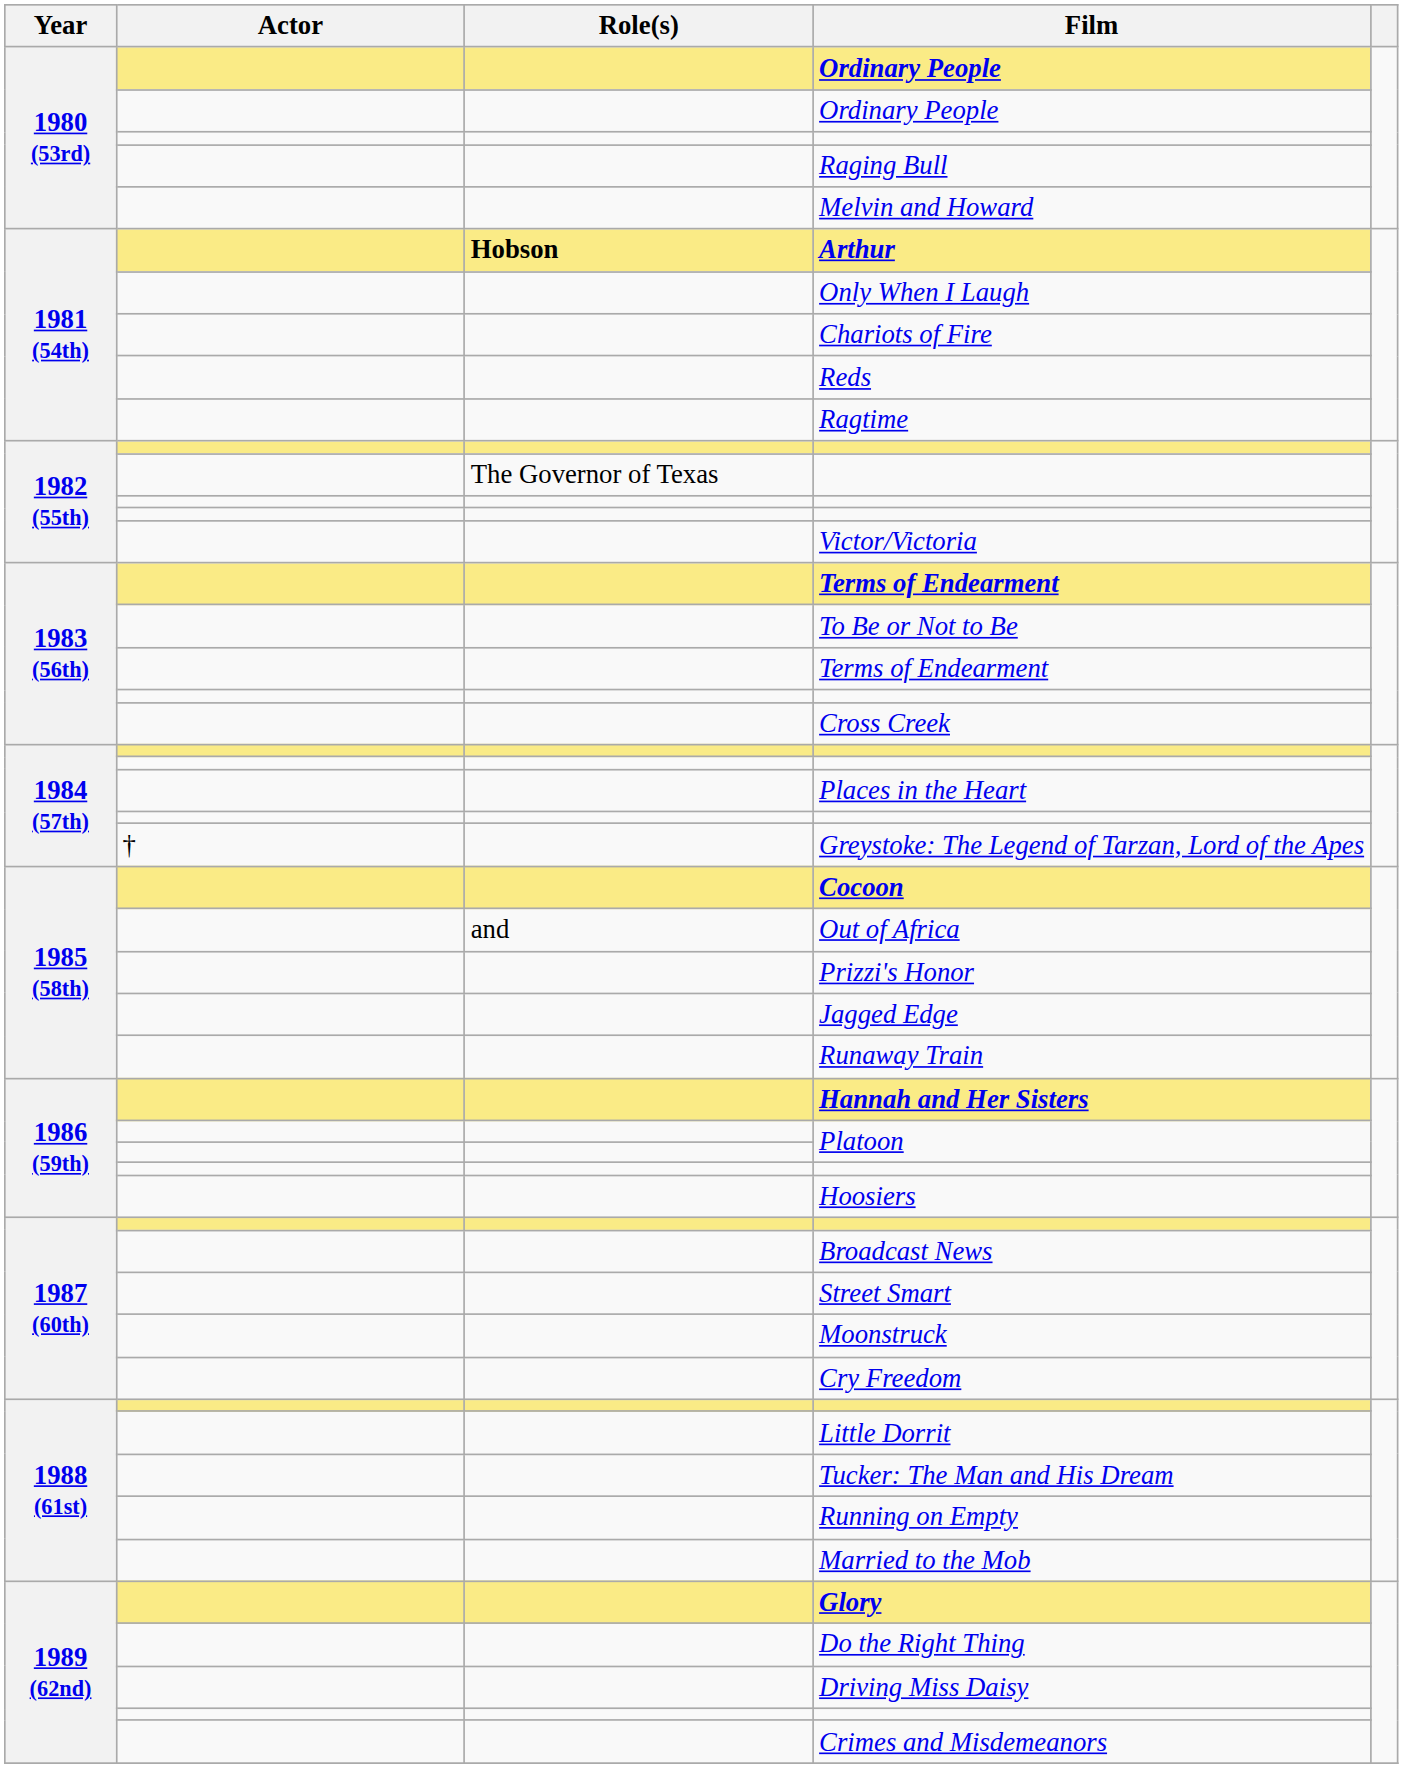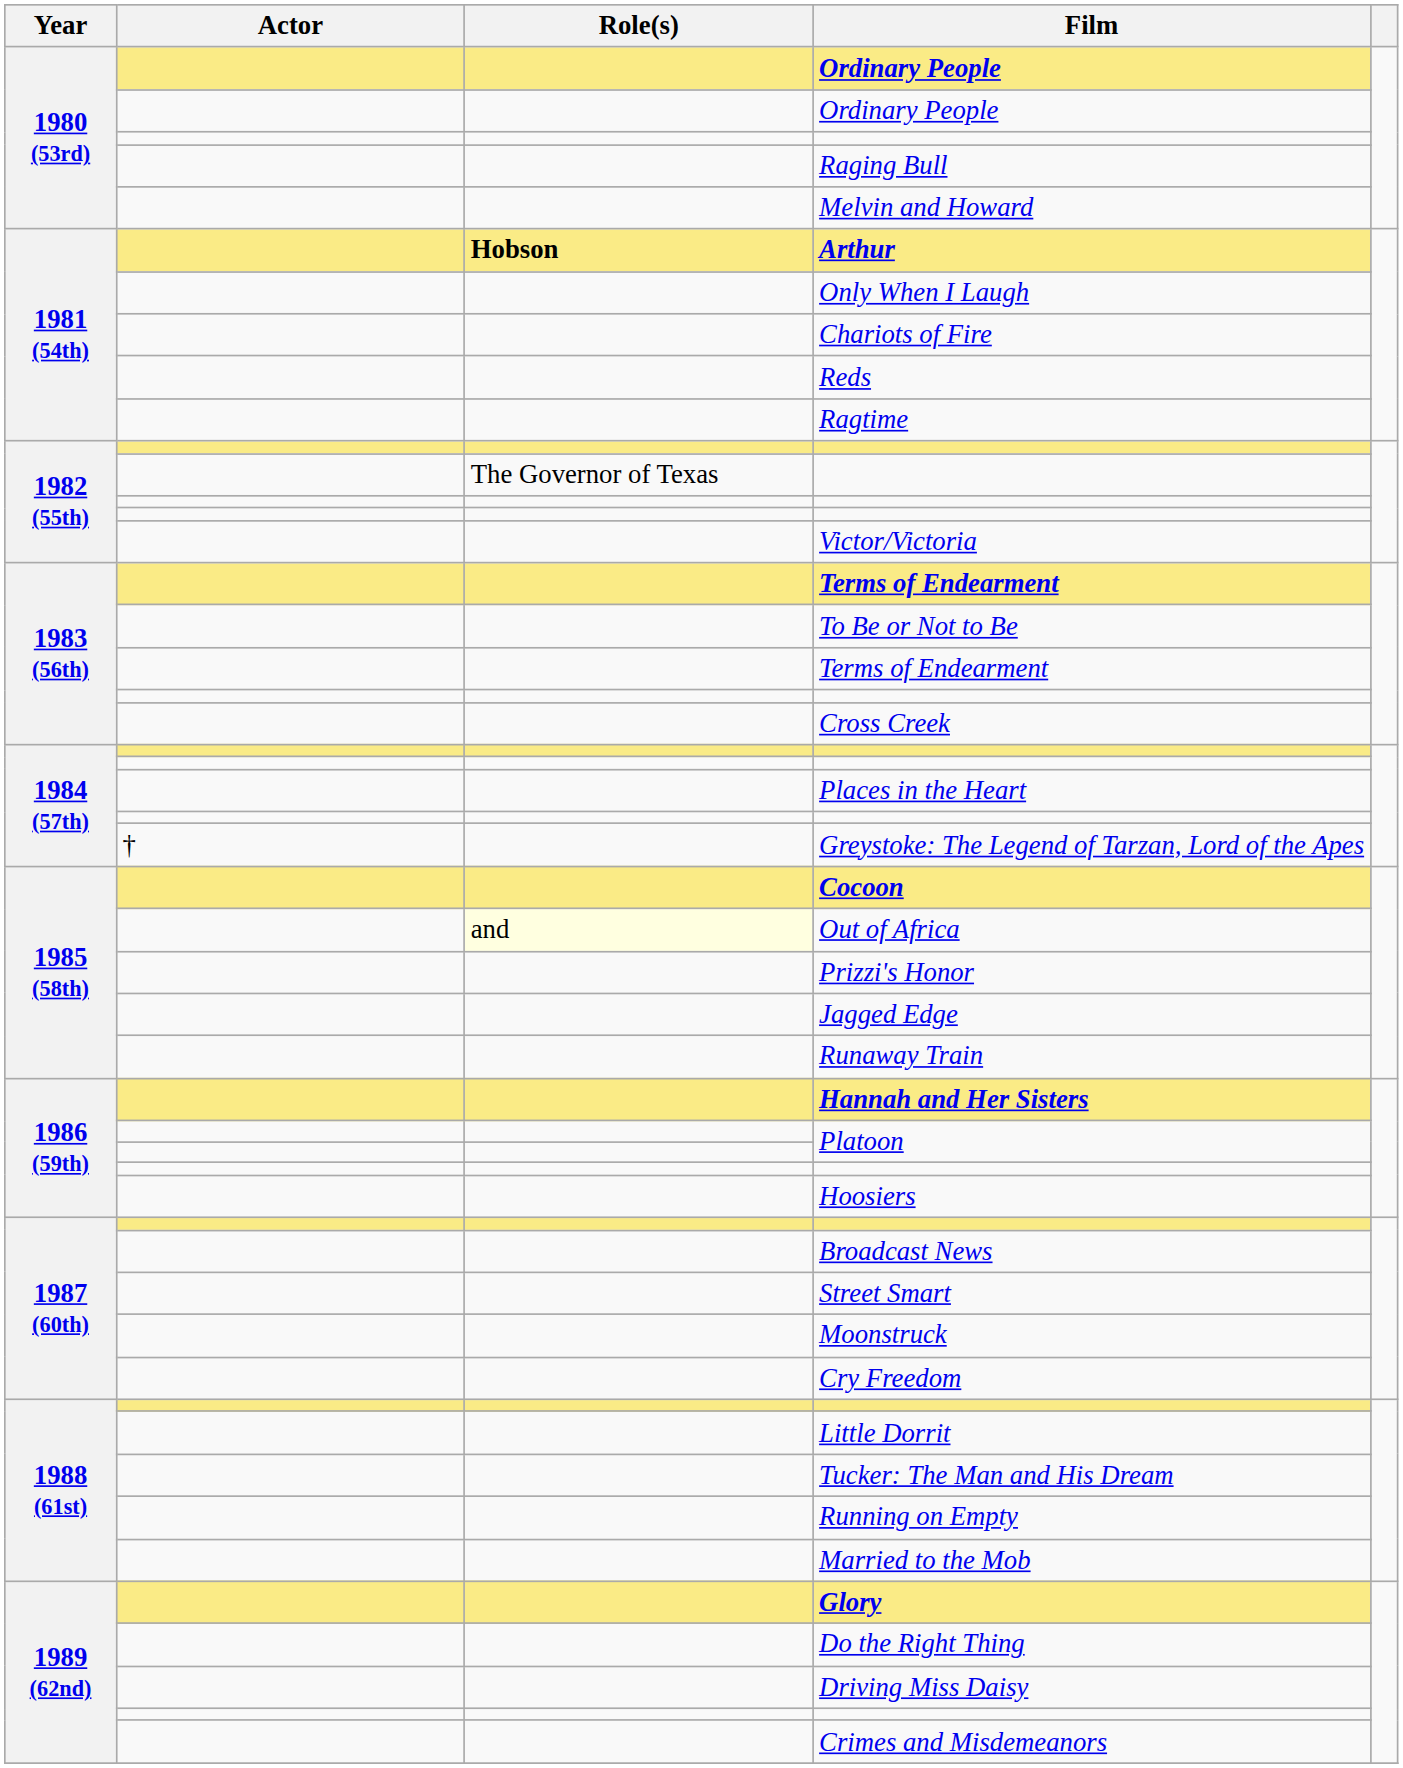(490, 929) no background -> (490, 929) lightyellow background
